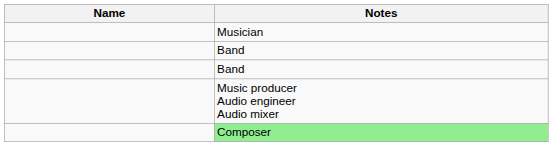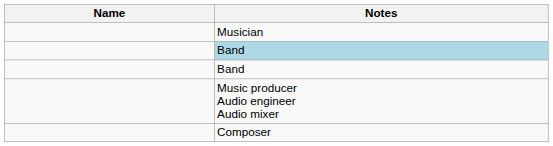(231, 50) no background -> (231, 50) lightblue background
(244, 132) lightgreen background -> (244, 132) no background
